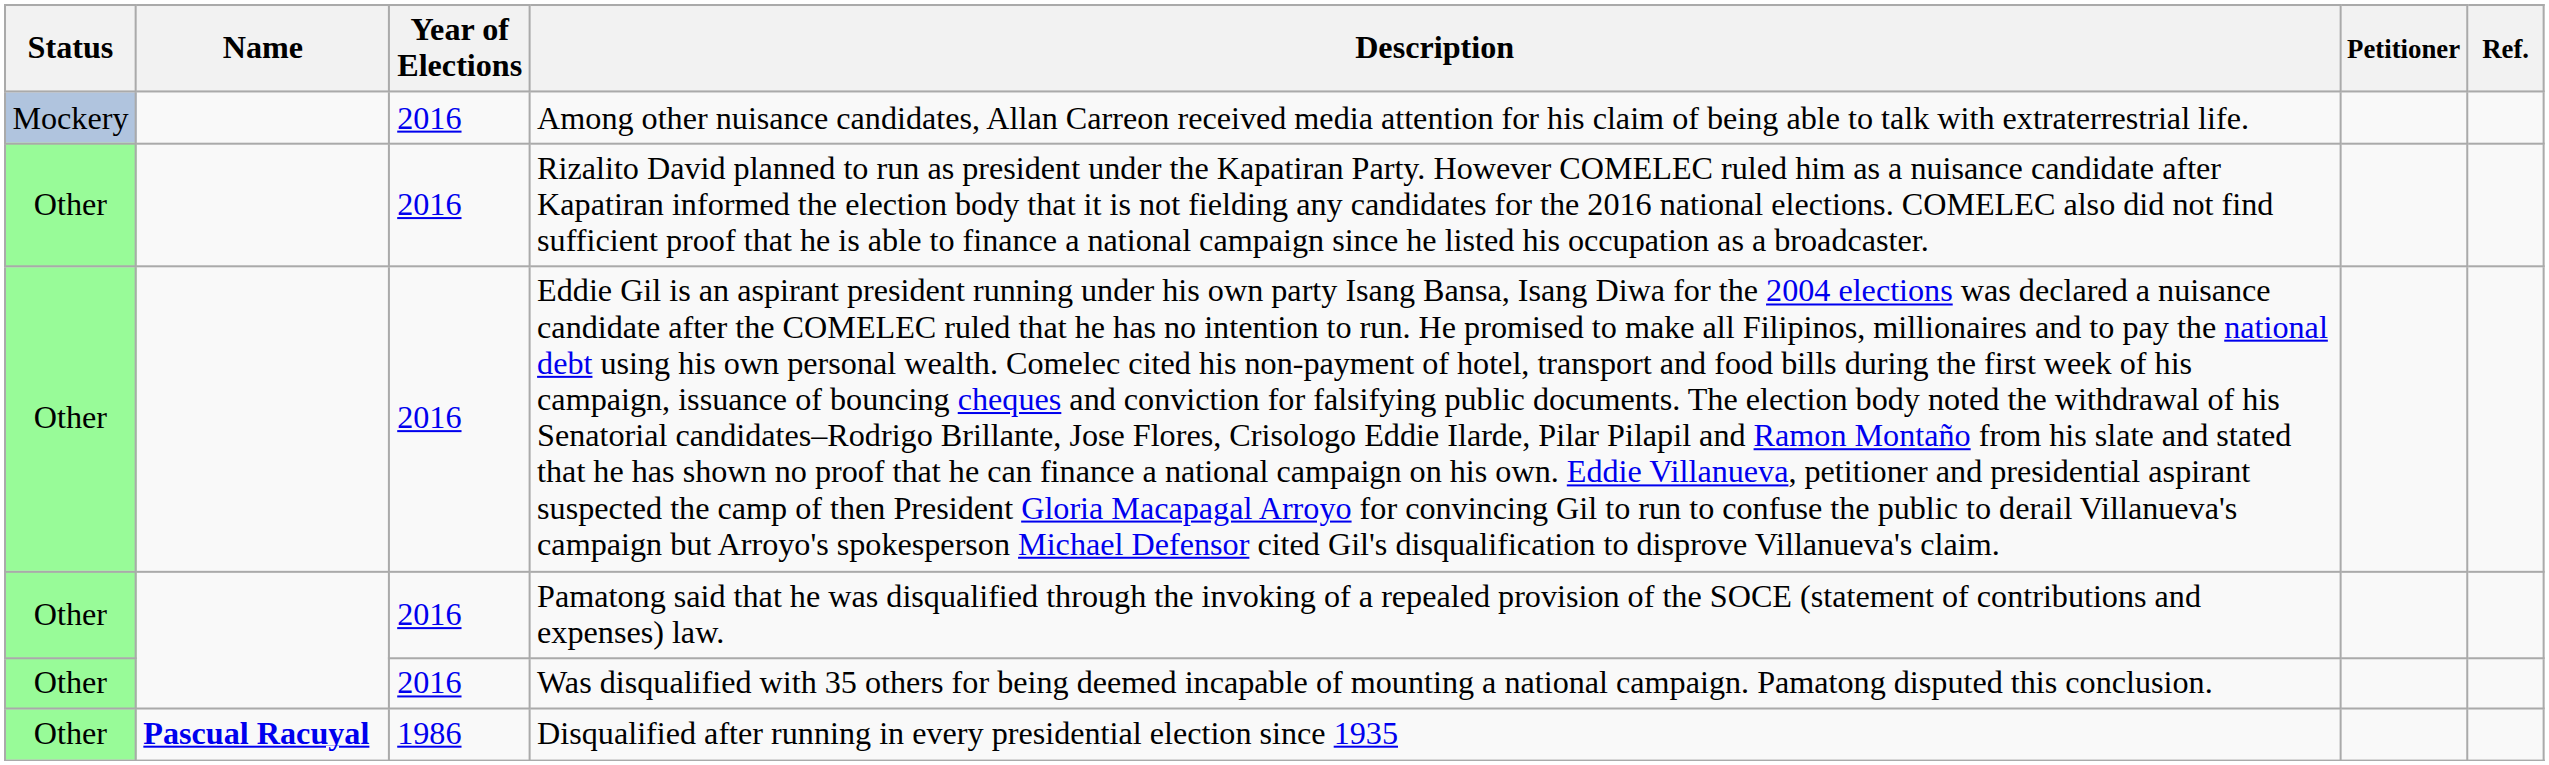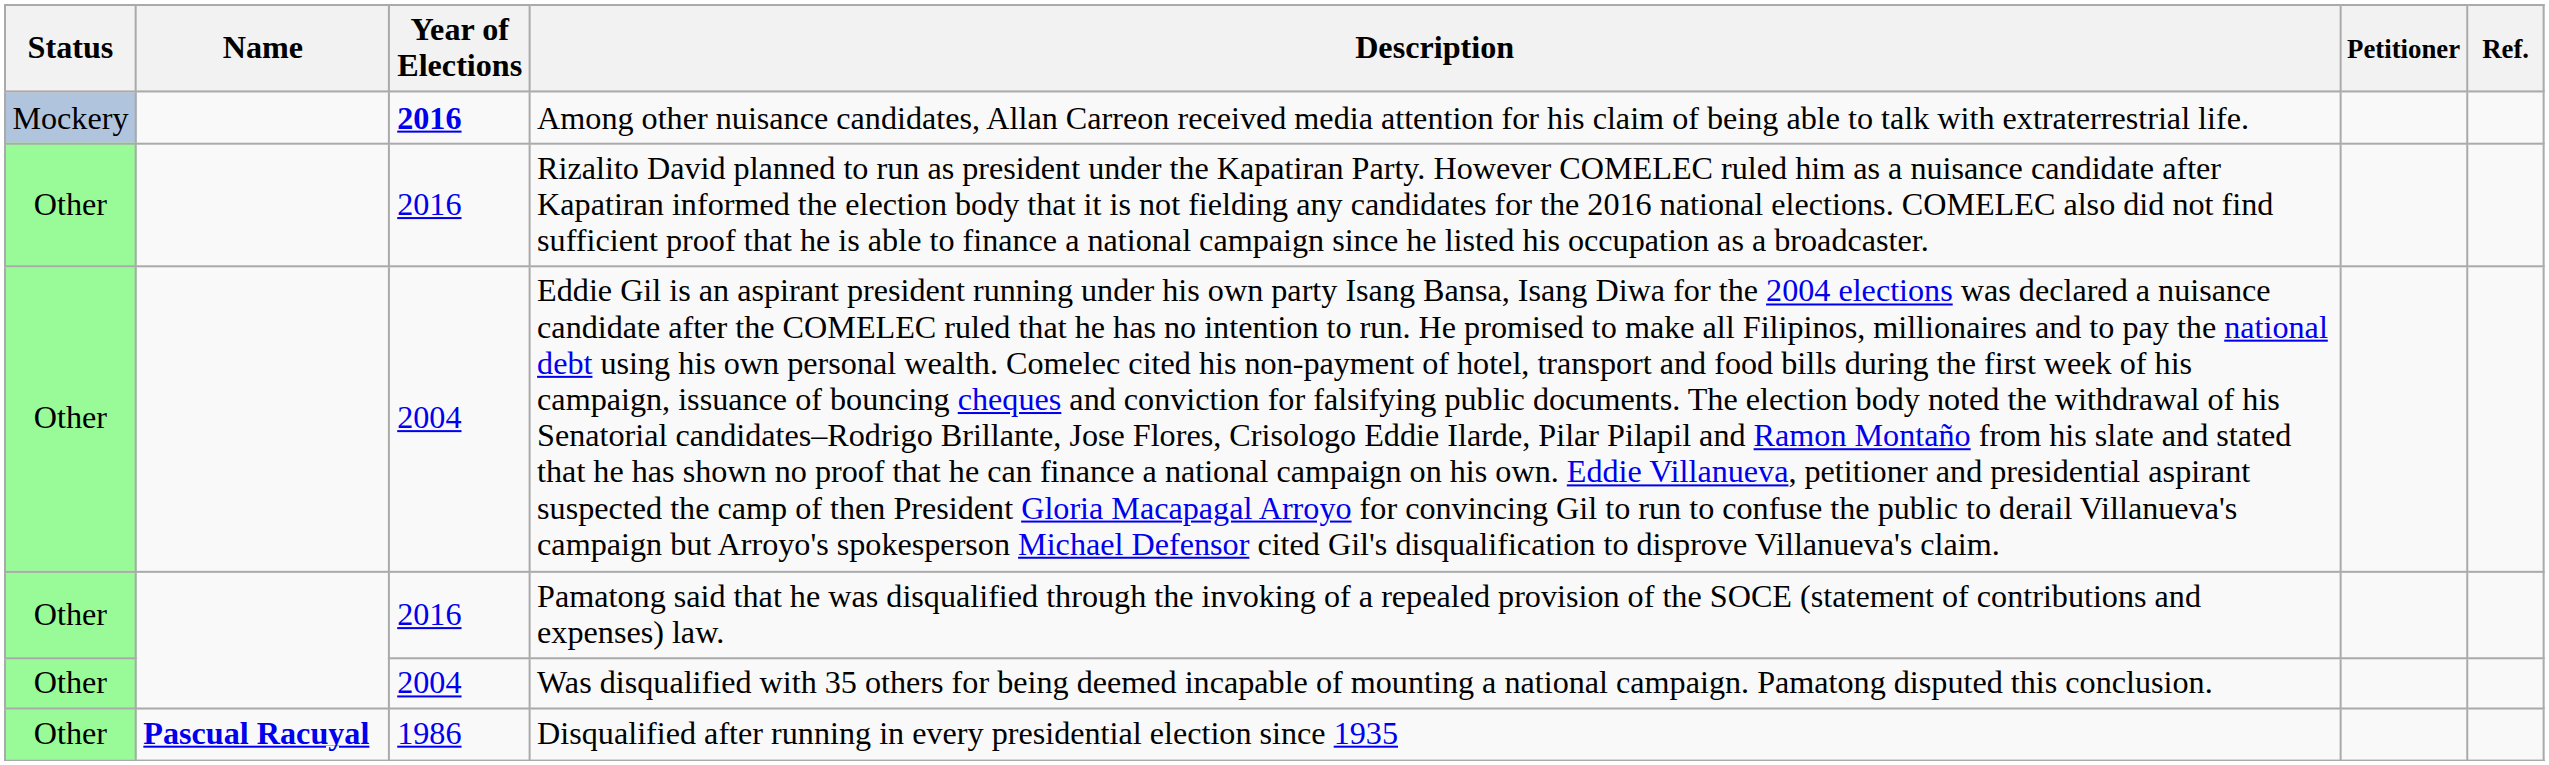(429, 117) normal -> (429, 117) bold
(429, 418) 2016 -> (429, 418) 2004
(429, 683) 2016 -> (429, 683) 2004
